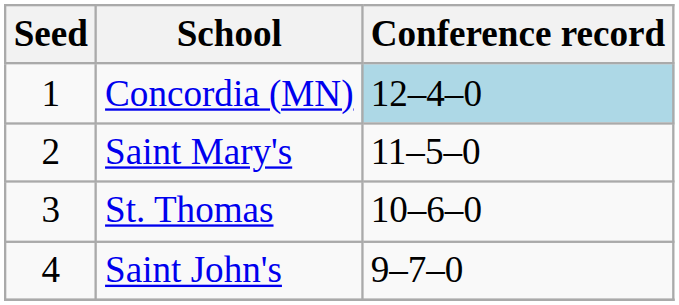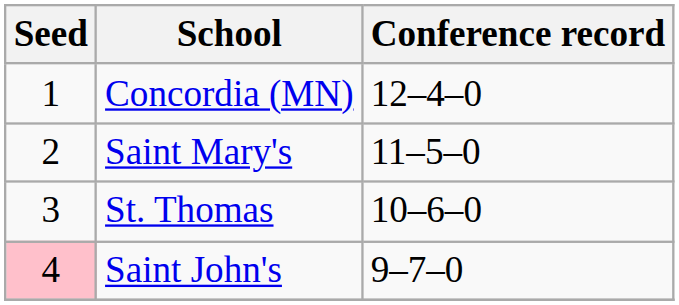(426, 92) lightblue background -> (426, 92) no background
(51, 269) no background -> (51, 269) pink background
